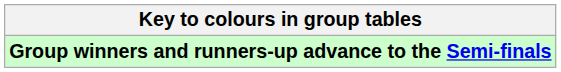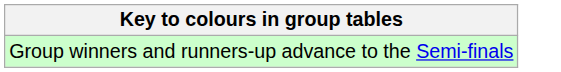(280, 51) bold -> (261, 51) normal
